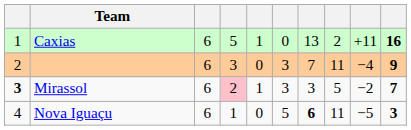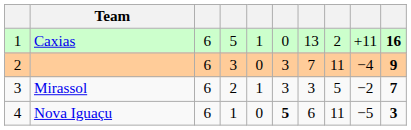(17, 88) bold -> (17, 88) normal
(233, 88) pink background -> (233, 88) no background
(285, 112) normal -> (285, 112) bold
(311, 112) bold -> (311, 112) normal
